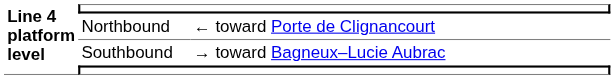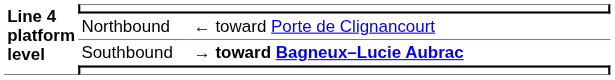(320, 52) normal -> (329, 52) bold
